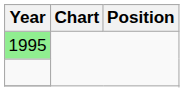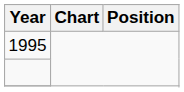(28, 45) lightgreen background -> (28, 45) no background
